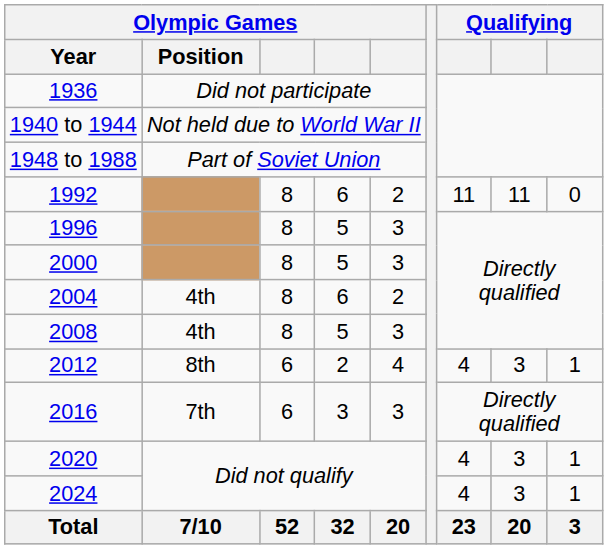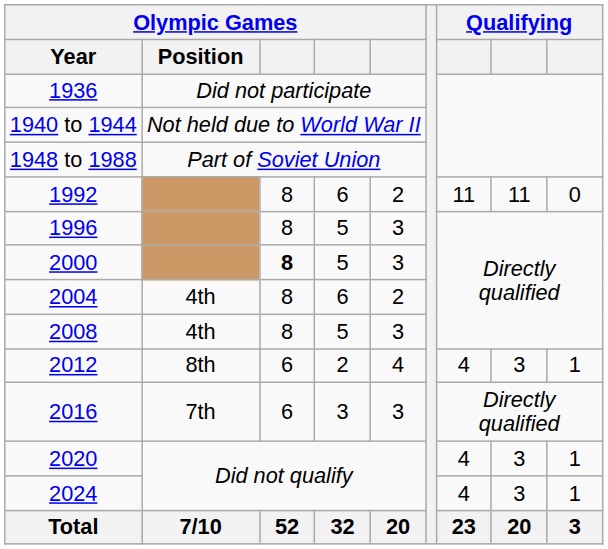(287, 263) normal -> (287, 263) bold
